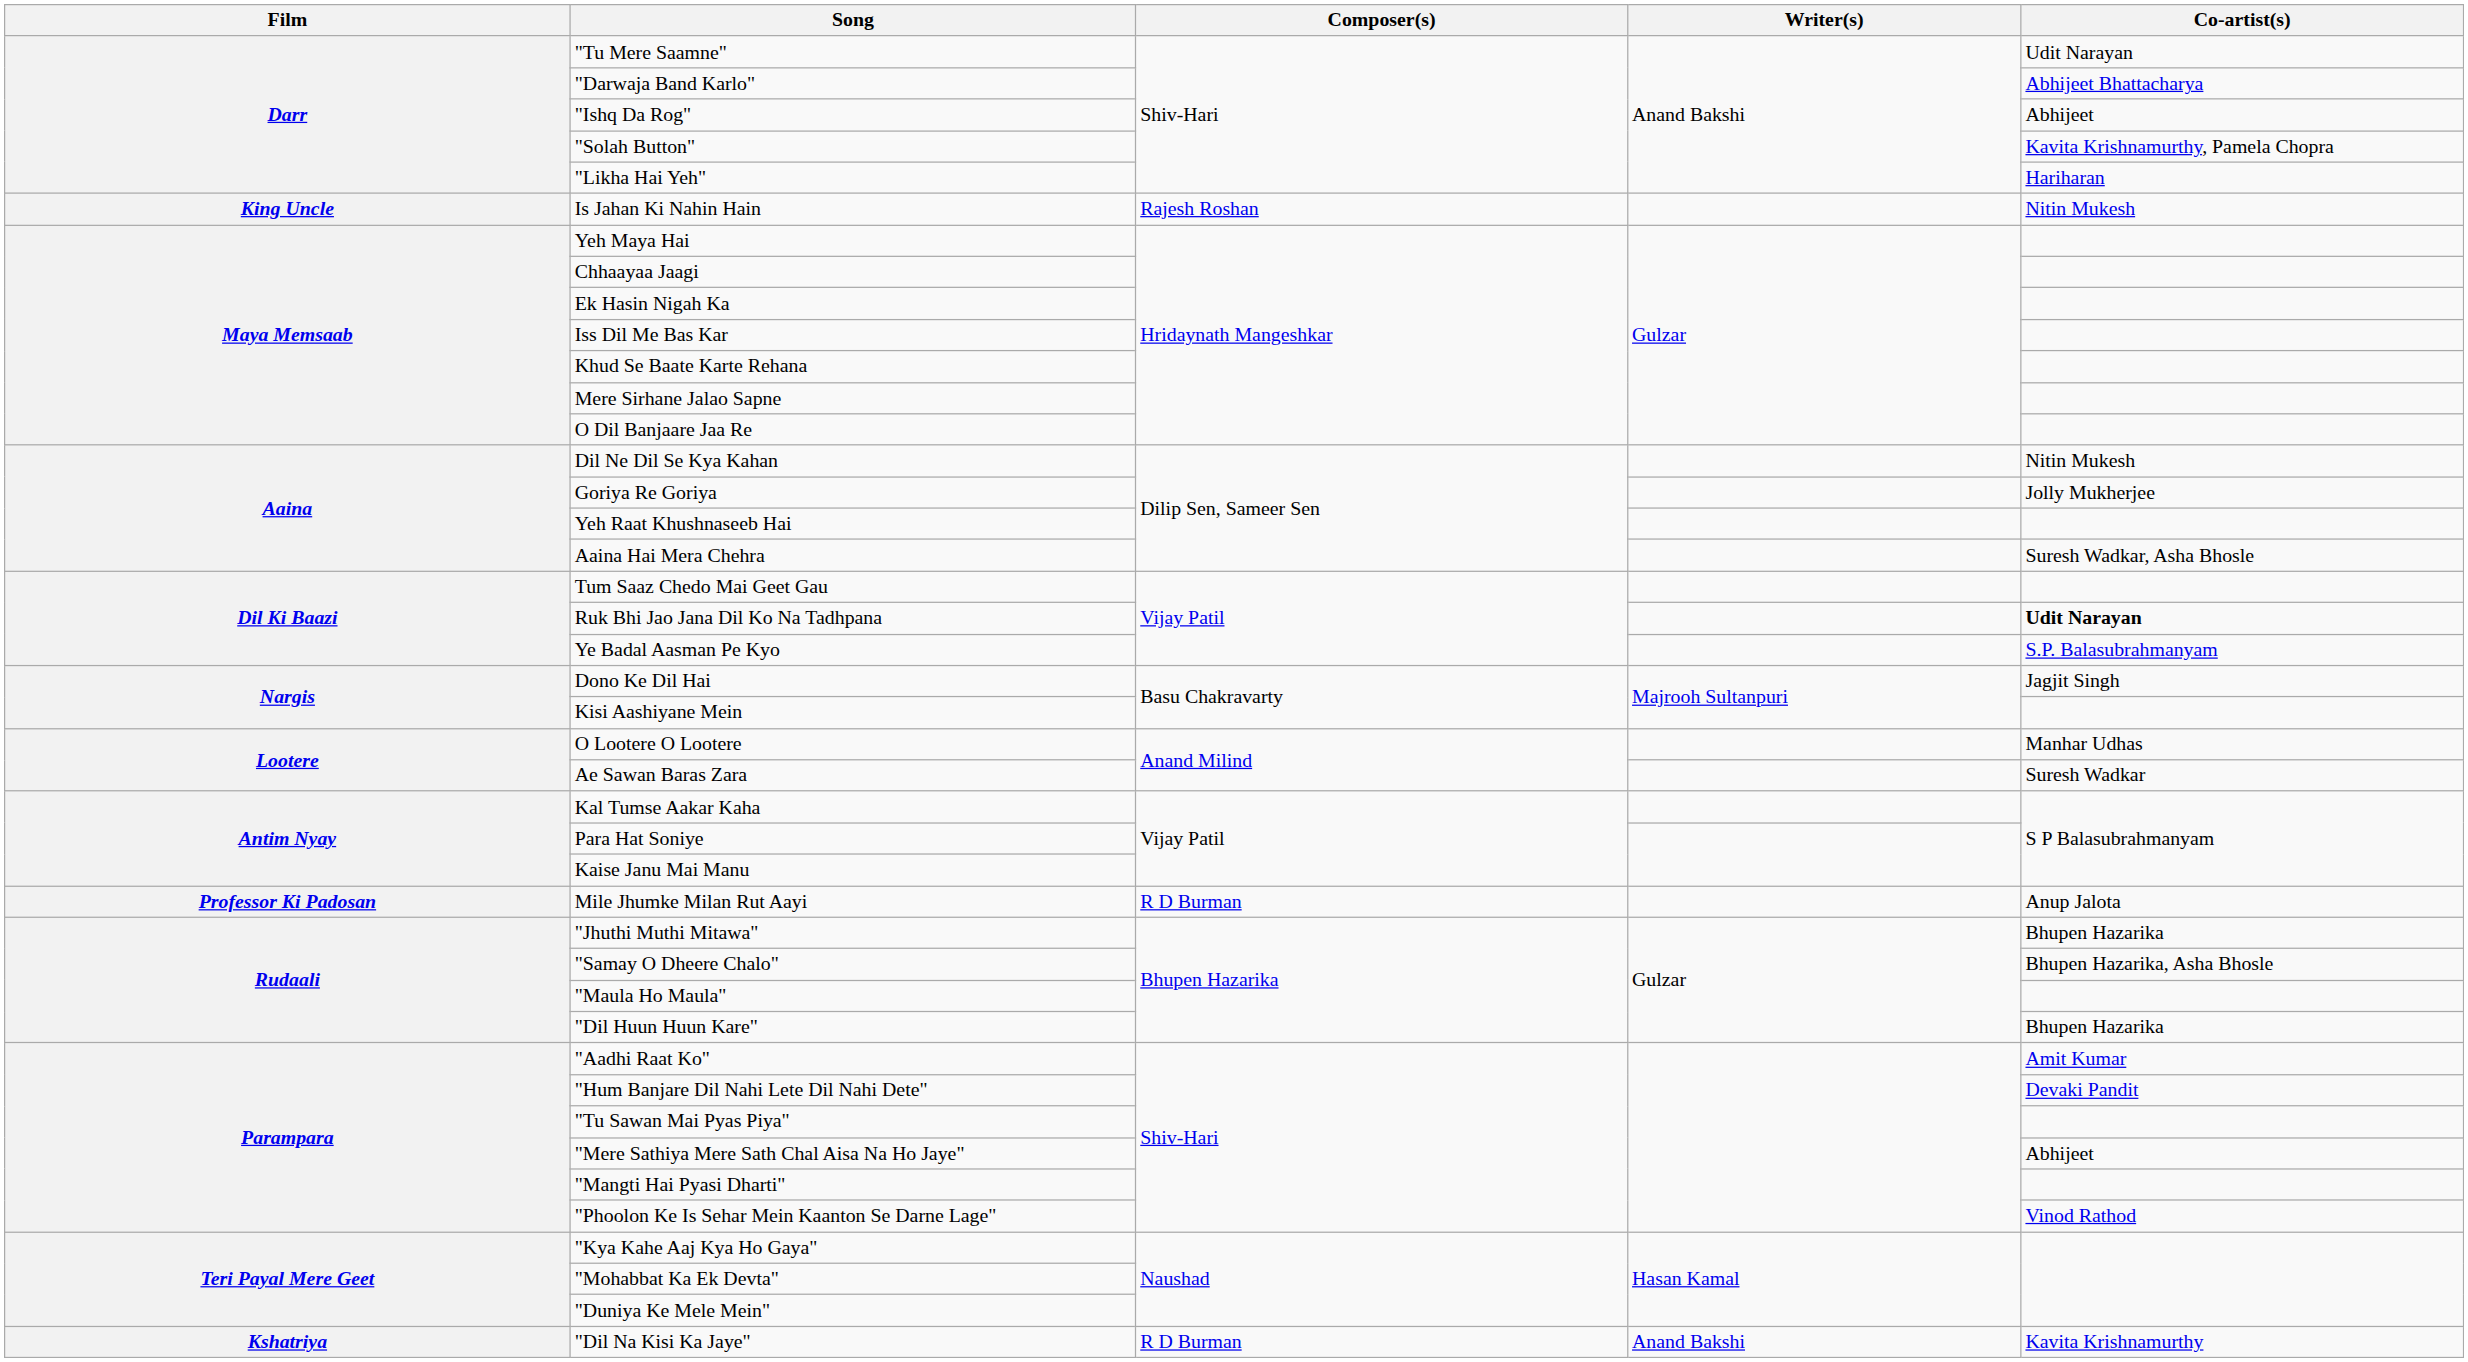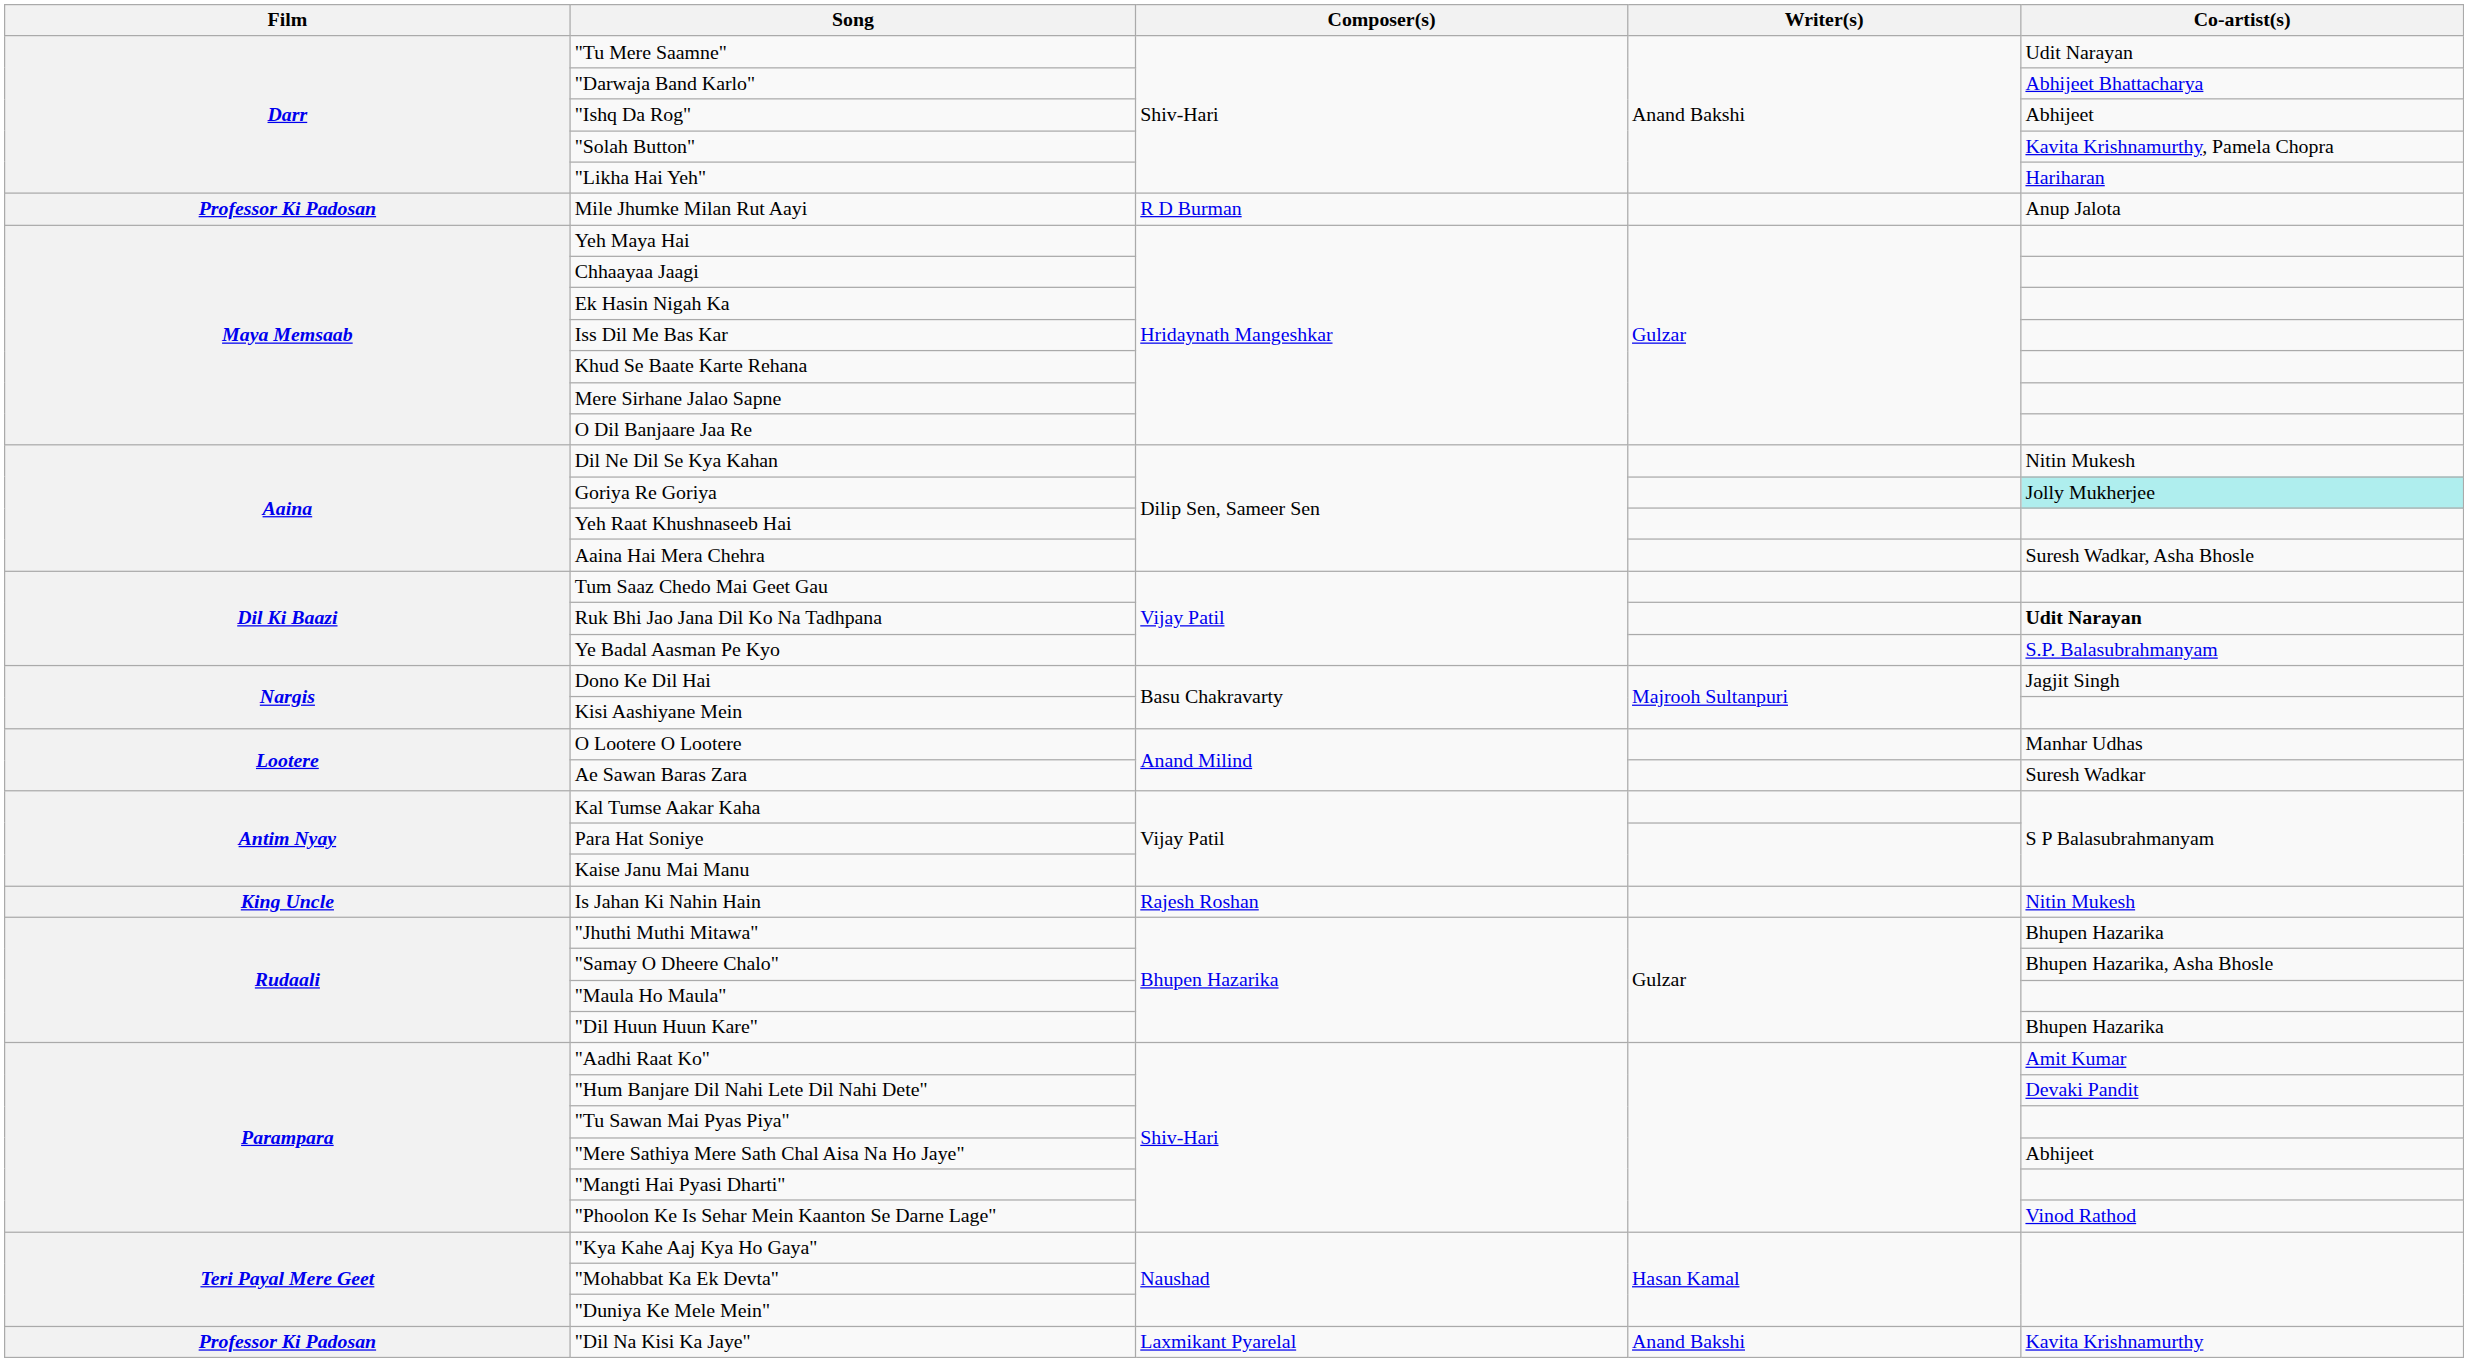rows swapped: (691, 901) <-> (668, 209)
(2090, 492) no background -> (2090, 492) paleturquoise background
(287, 1341) Kshatriya -> (287, 1341) Professor Ki Padosan
(1191, 1341) R D Burman -> (1218, 1341) Laxmikant Pyarelal
